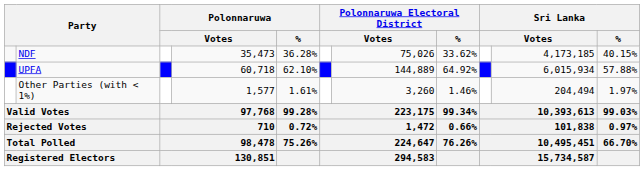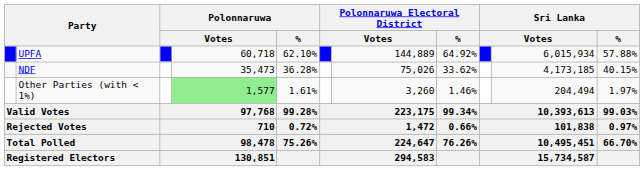rows swapped: (30, 69) <-> (27, 54)
(260, 90) no background -> (260, 90) lightgreen background
